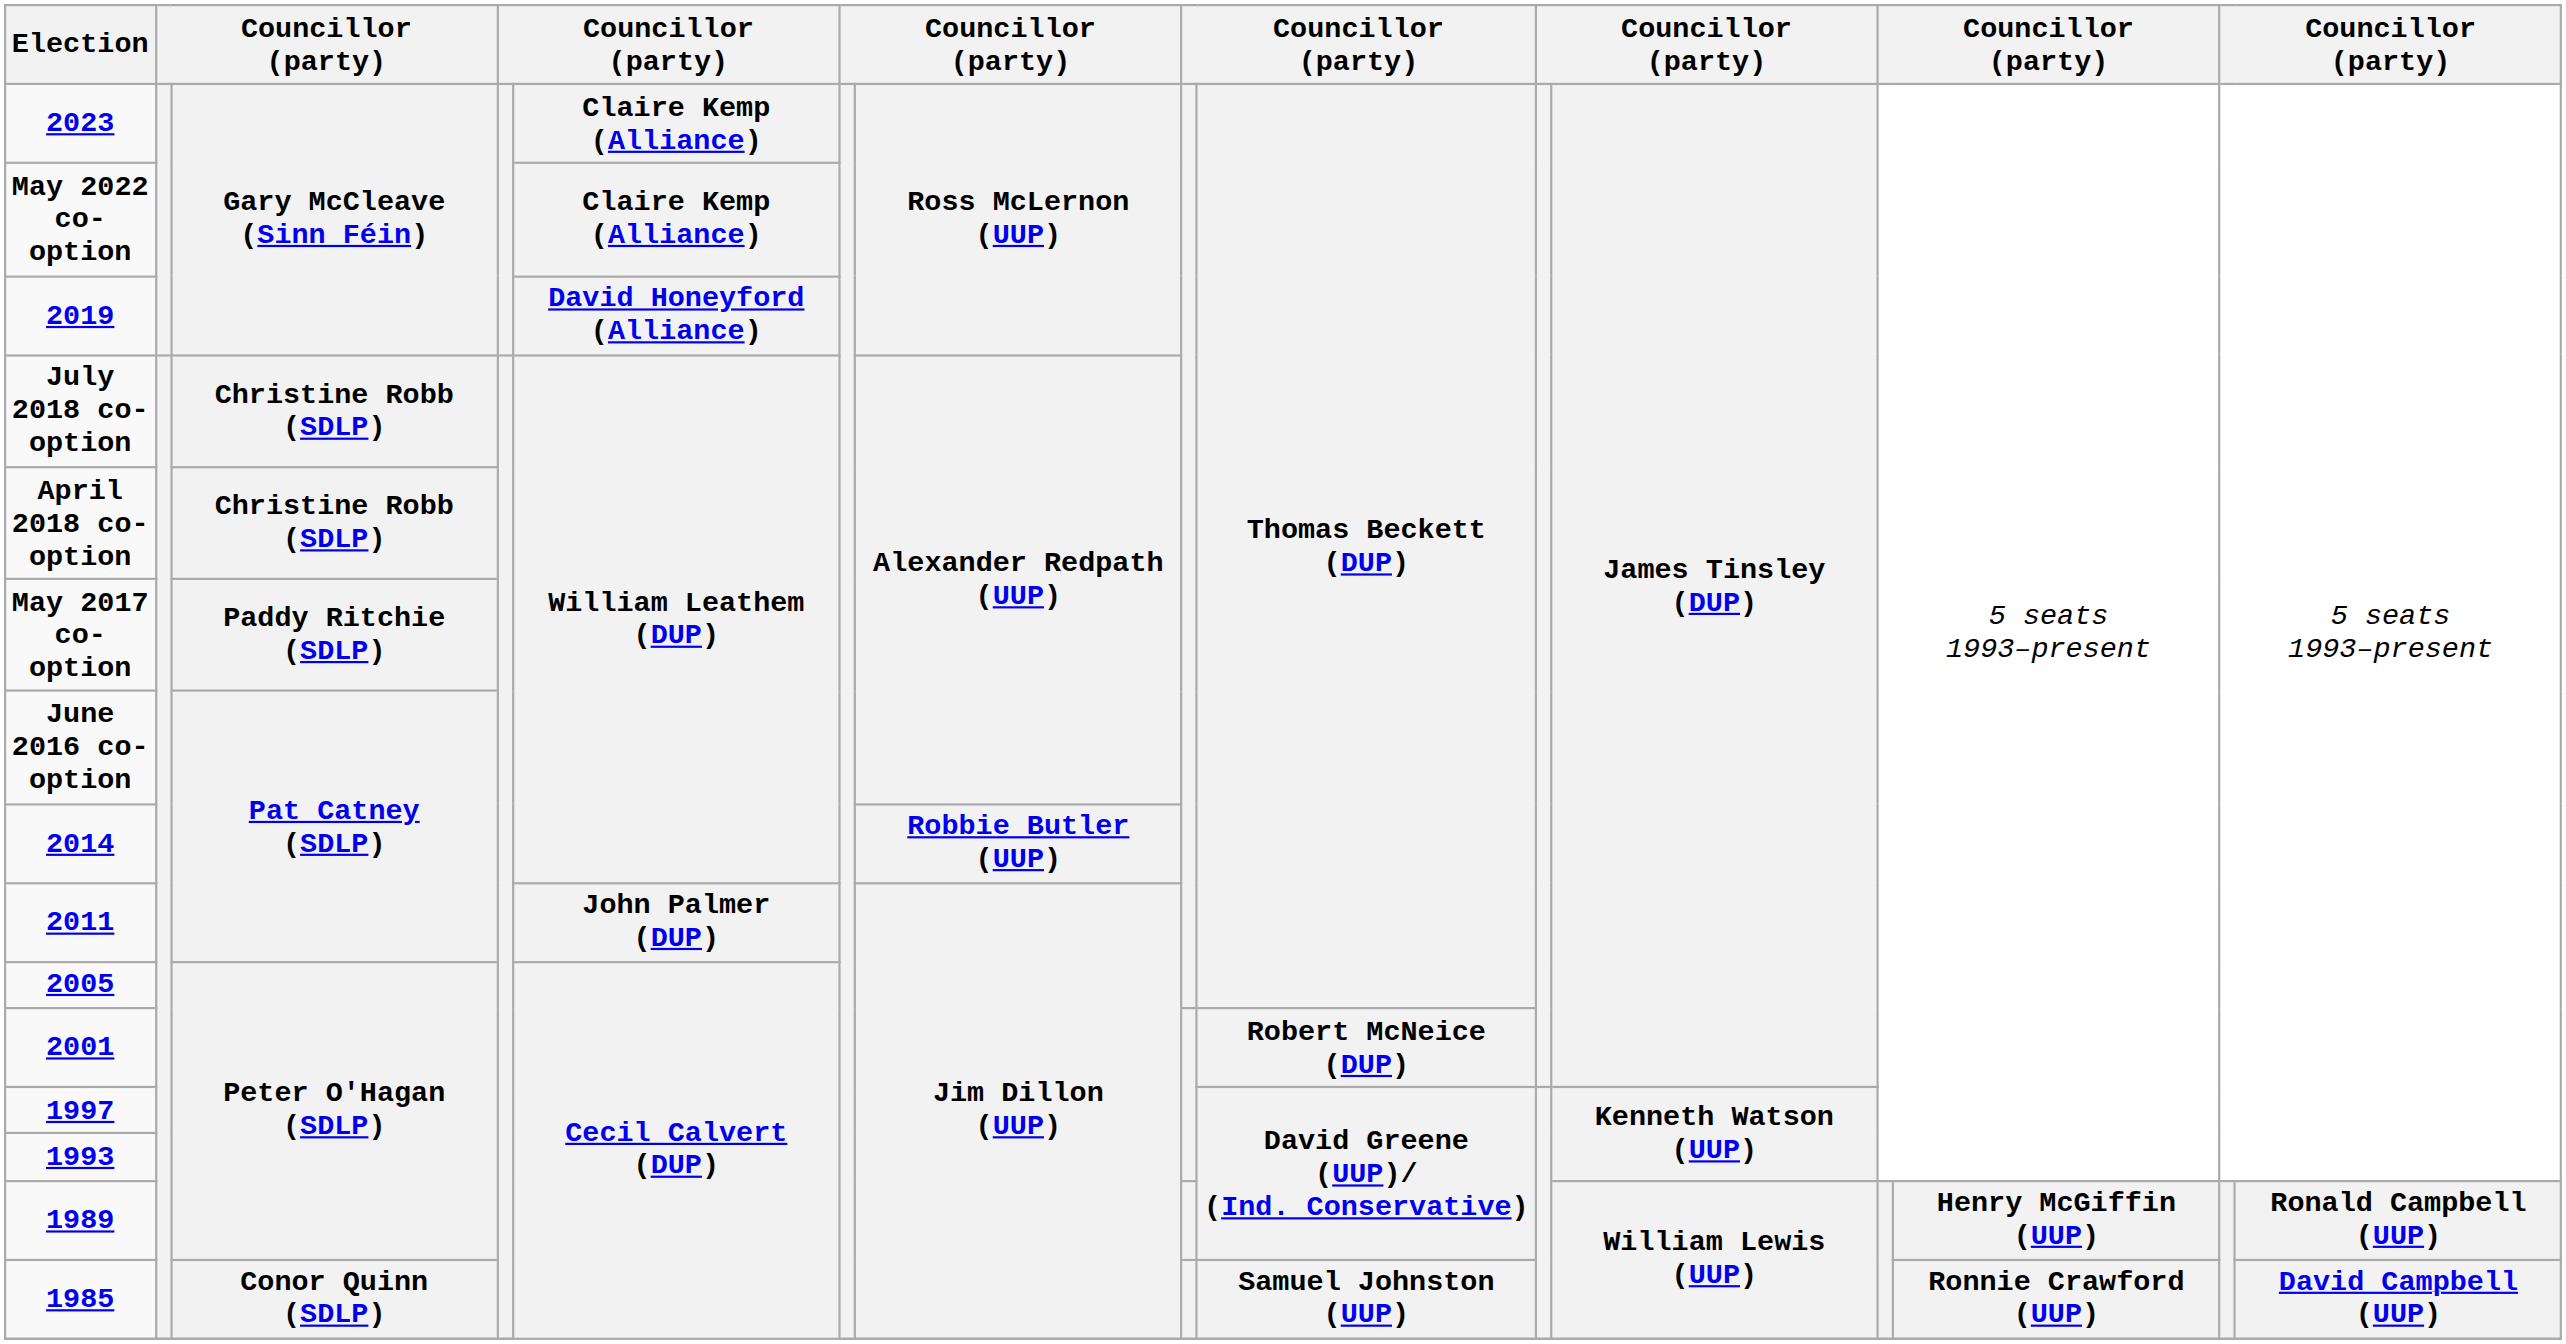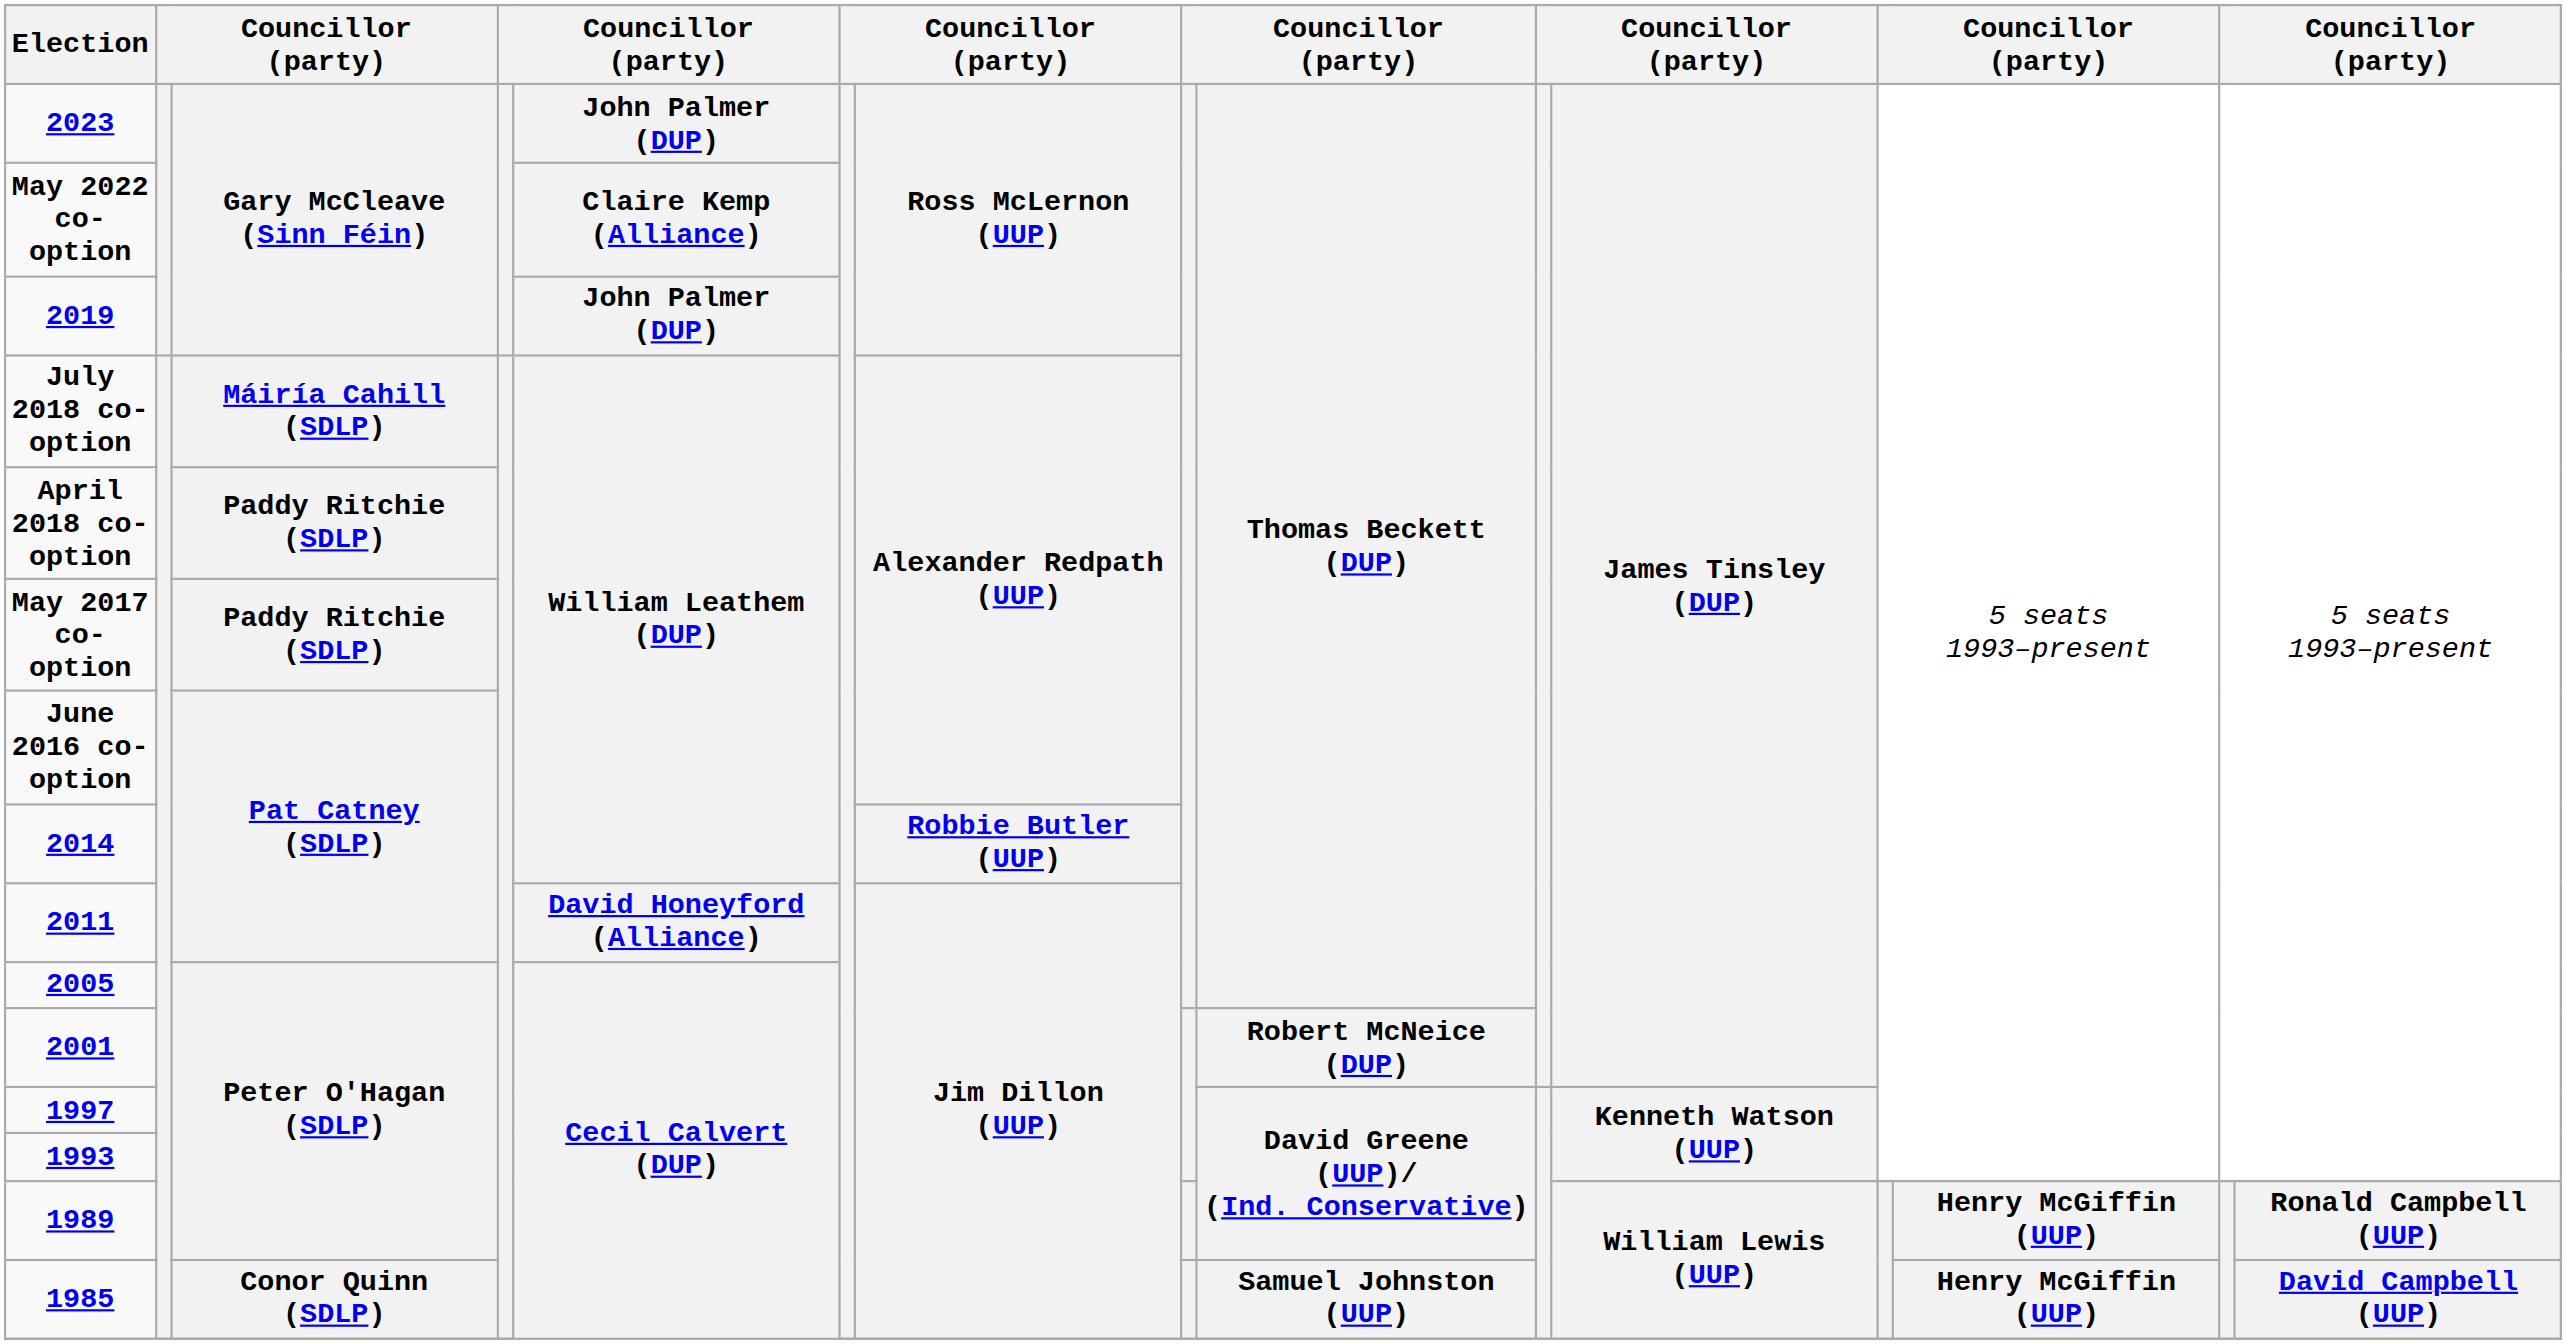(676, 124) Claire Kemp (Alliance) -> (676, 124) John Palmer (DUP)
(676, 315) David Honeyford (Alliance) -> (676, 315) John Palmer (DUP)
(334, 411) Christine Robb (SDLP) -> (334, 411) Máiría Cahill (SDLP)
(334, 523) Christine Robb (SDLP) -> (334, 523) Paddy Ritchie (SDLP)
(676, 922) John Palmer (DUP) -> (676, 922) David Honeyford (Alliance)
(2056, 1299) Ronnie Crawford (UUP) -> (2056, 1299) Henry McGiffin (UUP)
